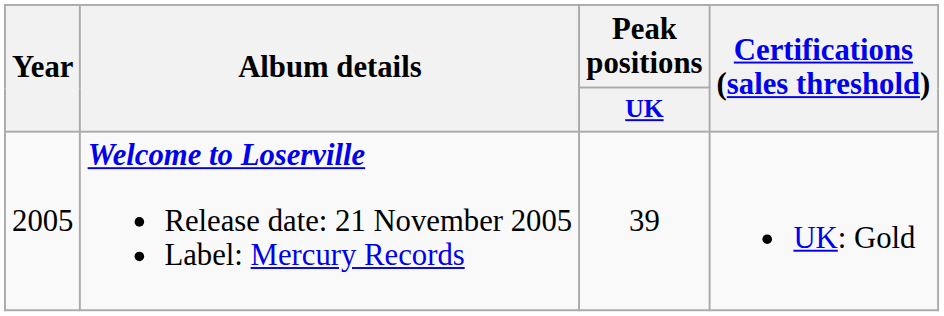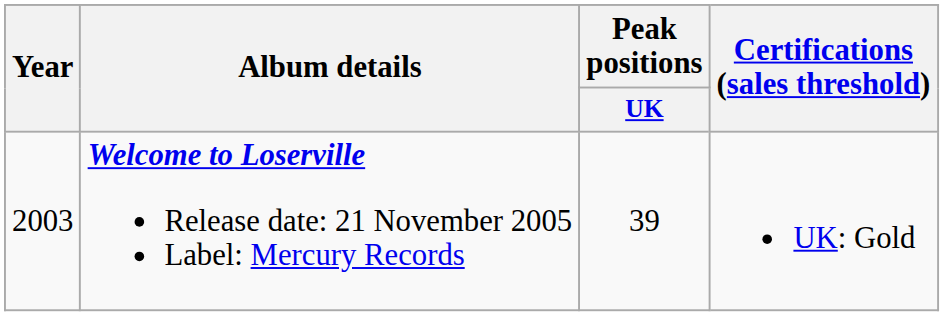(43, 220) 2005 -> (43, 220) 2003
